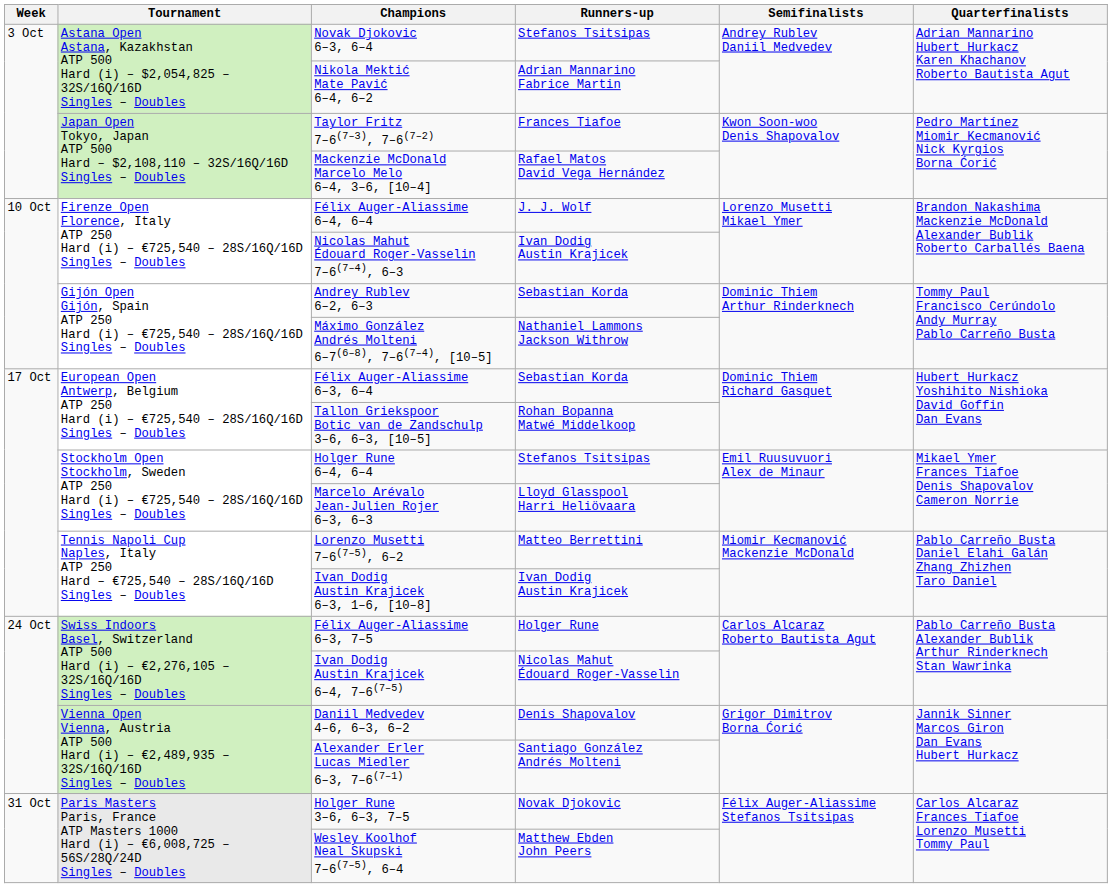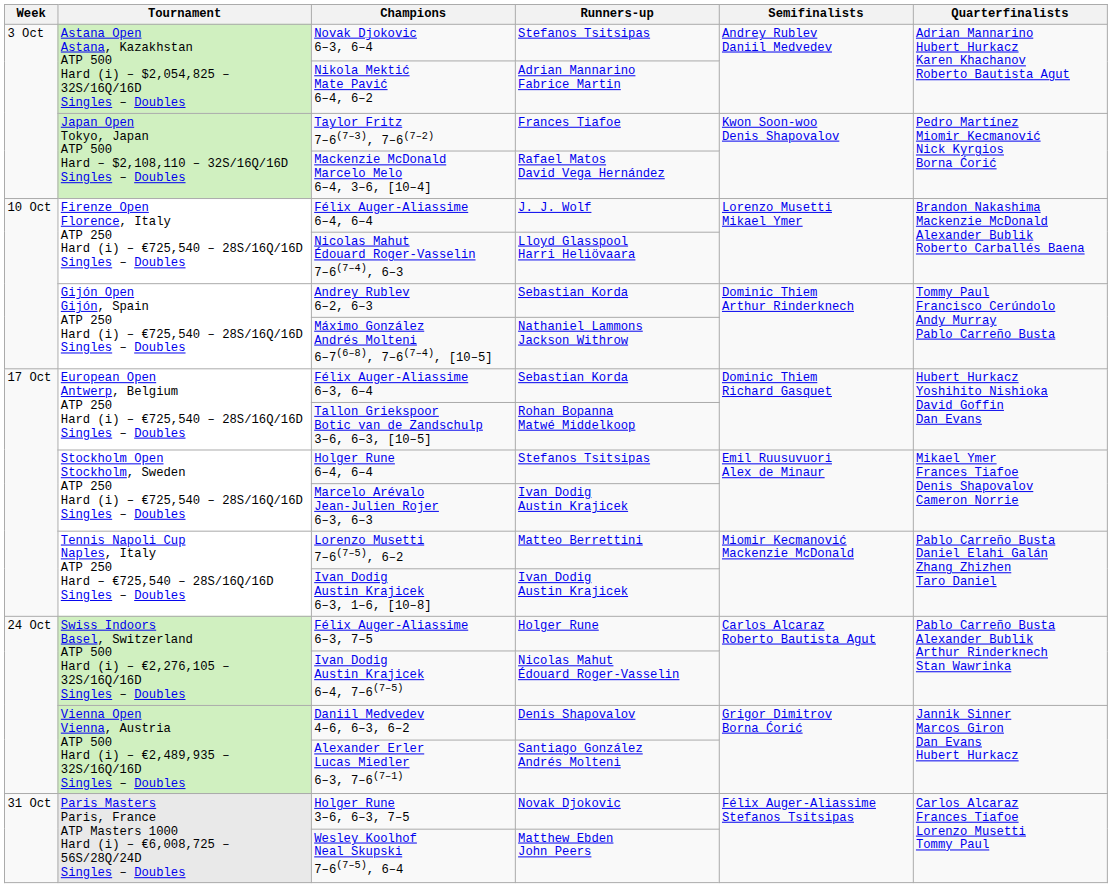(573, 249) Ivan Dodig Austin Krajicek -> (577, 249) Lloyd Glasspool Harri Heliövaara
(577, 500) Lloyd Glasspool Harri Heliövaara -> (573, 500) Ivan Dodig Austin Krajicek
